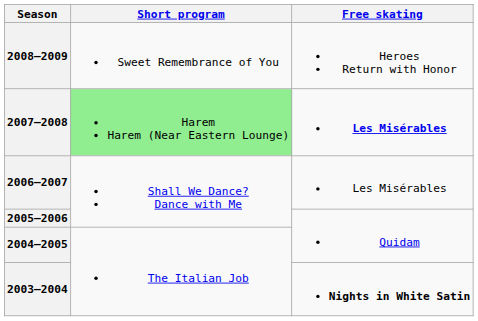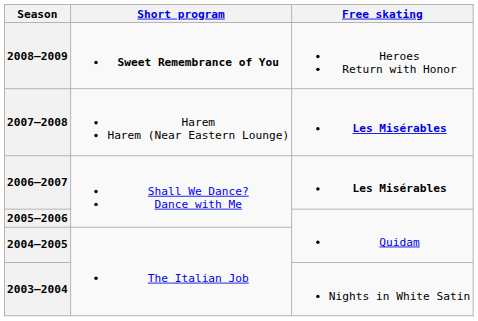(181, 62) normal -> (181, 62) bold
(181, 129) lightgreen background -> (181, 129) no background
(382, 189) normal -> (382, 189) bold
(382, 296) bold -> (382, 296) normal
